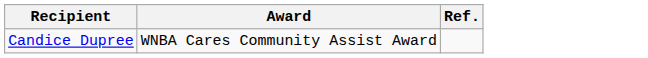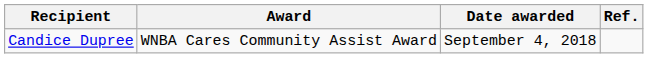+ column: (520, 17)
